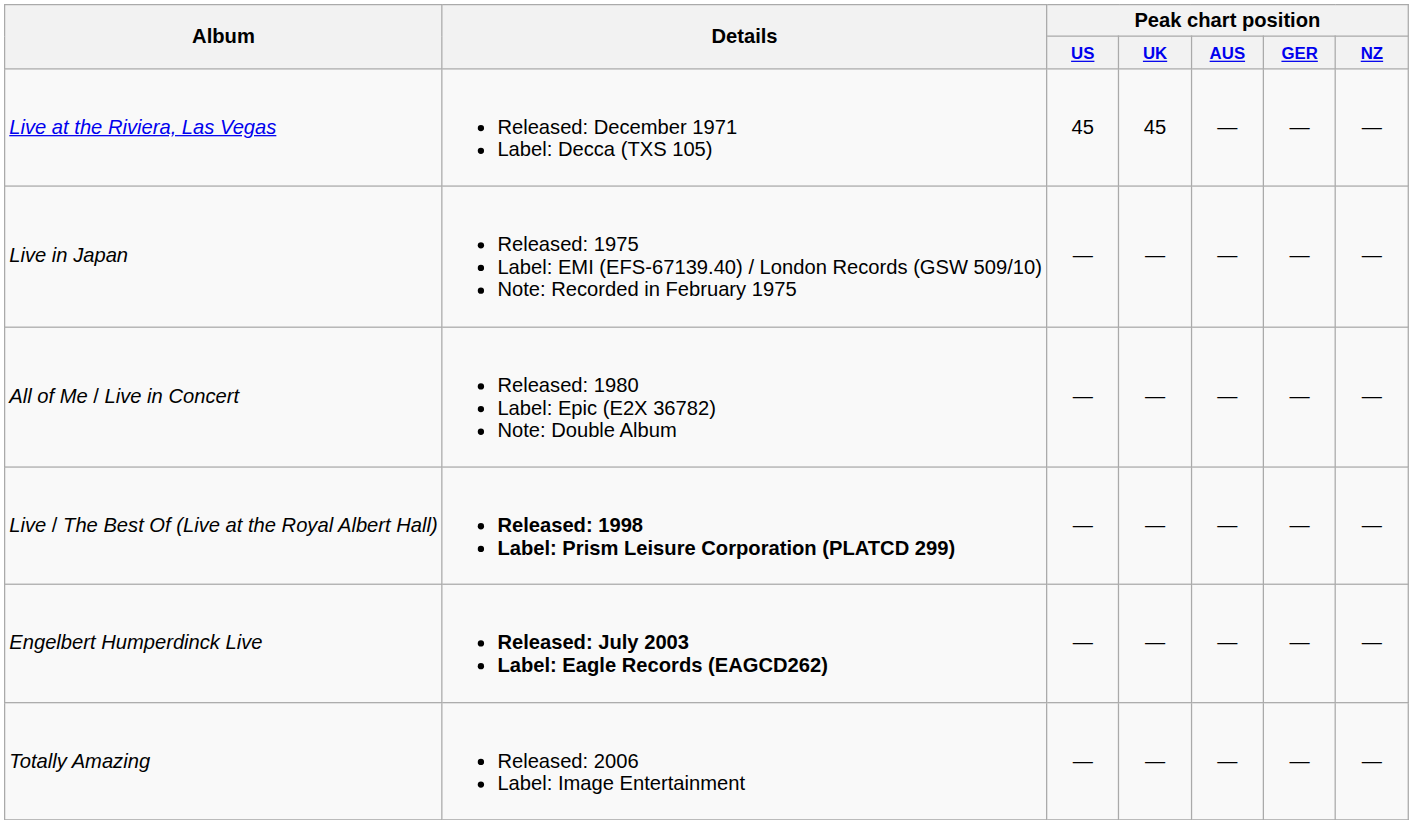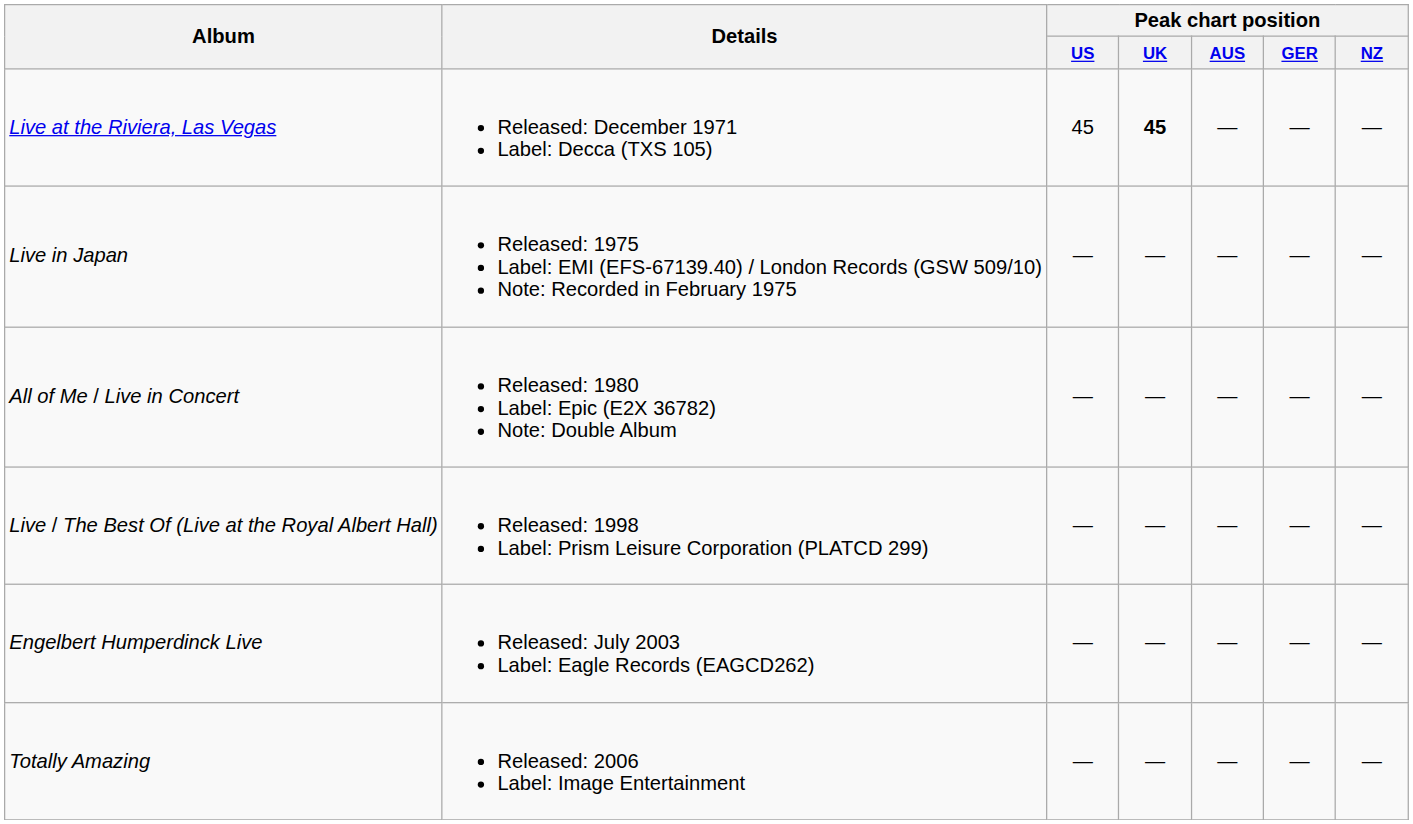(1155, 127) normal -> (1155, 127) bold
(744, 537) bold -> (744, 537) normal
(744, 655) bold -> (744, 655) normal
